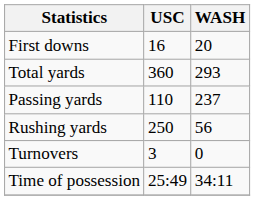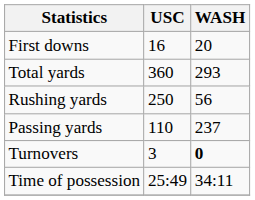rows swapped: (58, 126) <-> (55, 99)
(199, 153) normal -> (199, 153) bold
